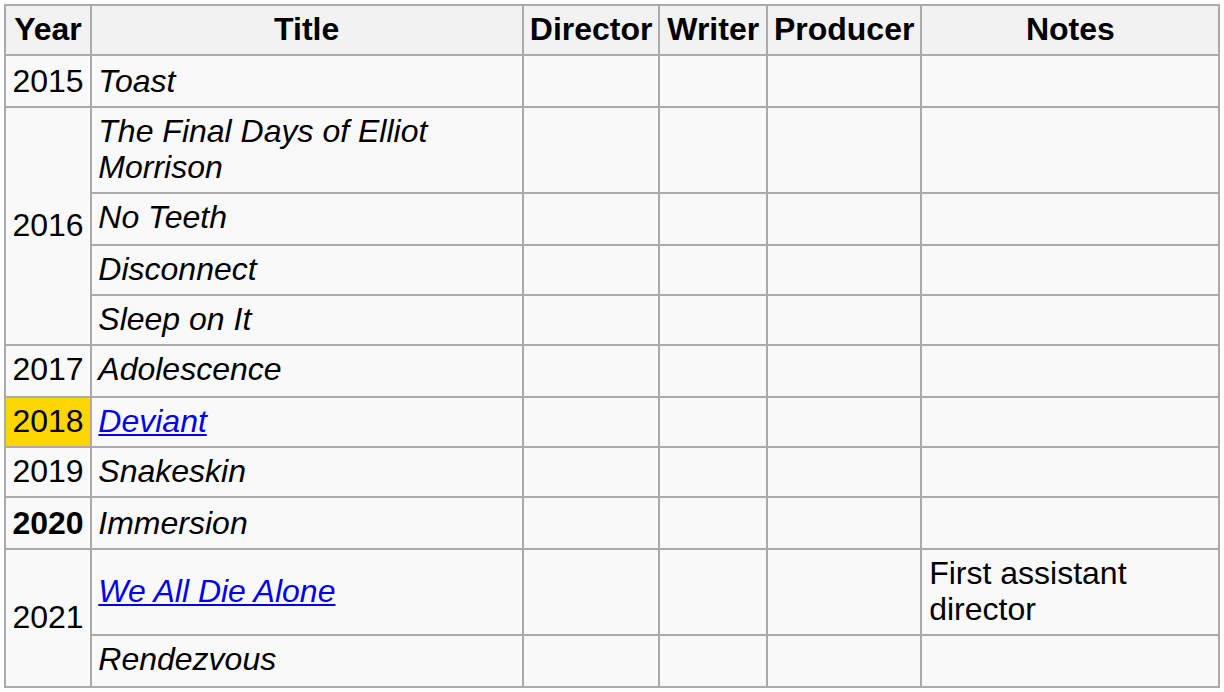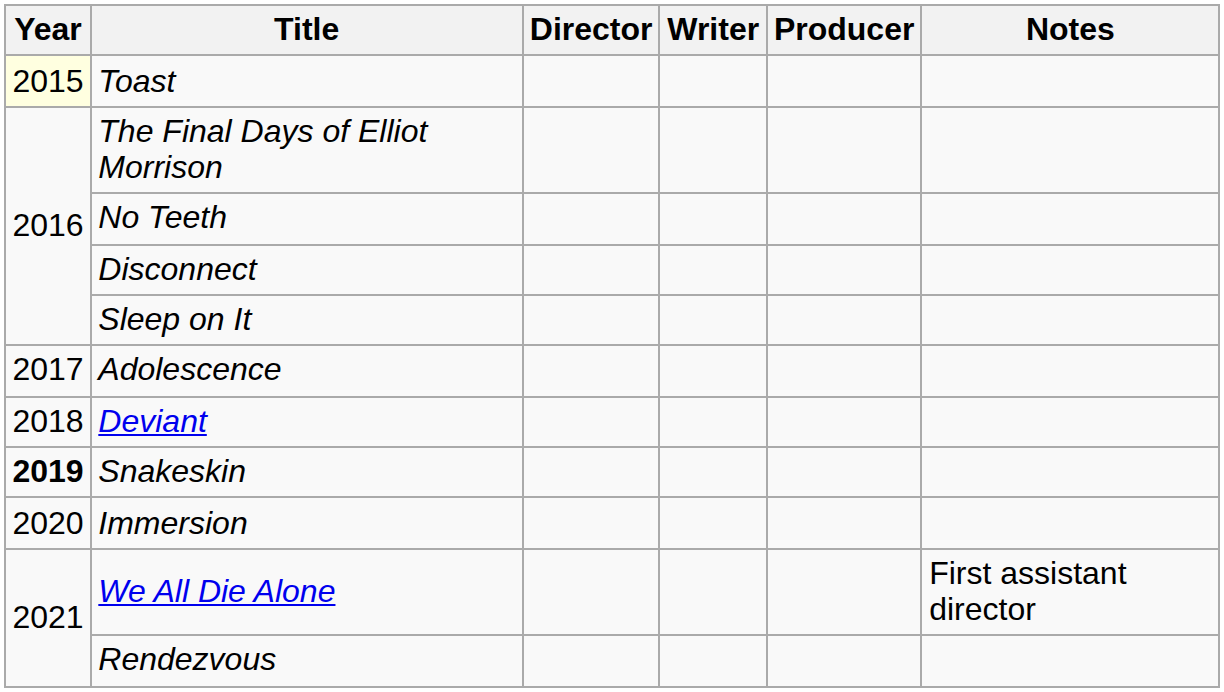(48, 80) no background -> (48, 80) lightyellow background
(48, 421) gold background -> (48, 421) no background
(48, 471) normal -> (48, 471) bold
(48, 522) bold -> (48, 522) normal
